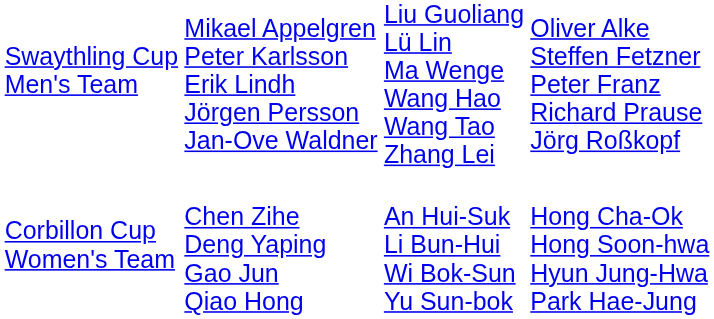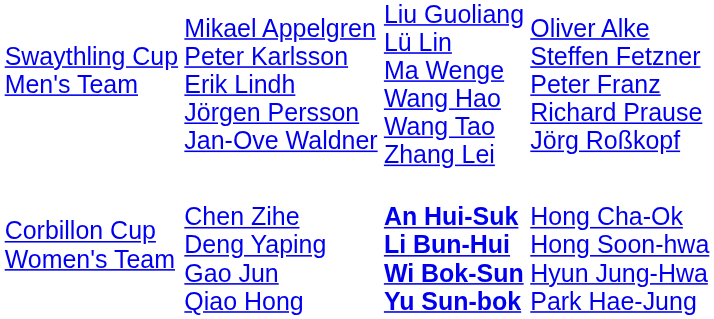(450, 259) normal -> (454, 259) bold
